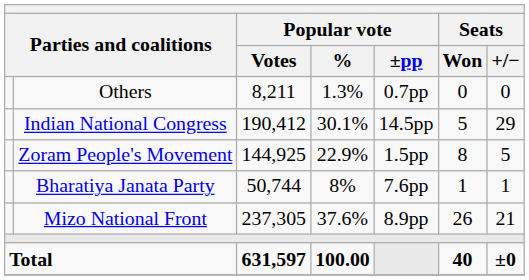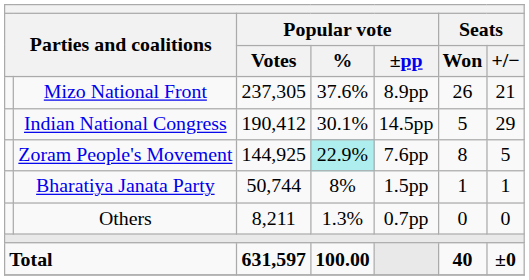rows swapped: (125, 218) <-> (125, 92)
(342, 155) no background -> (342, 155) paleturquoise background
(406, 155) 1.5pp -> (406, 155) 7.6pp
(406, 186) 7.6pp -> (406, 186) 1.5pp
